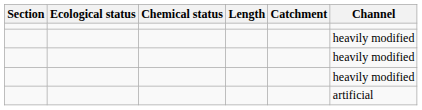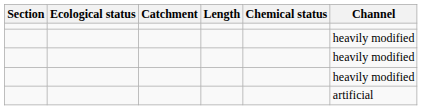columns swapped: (182, 14) <-> (299, 14)
